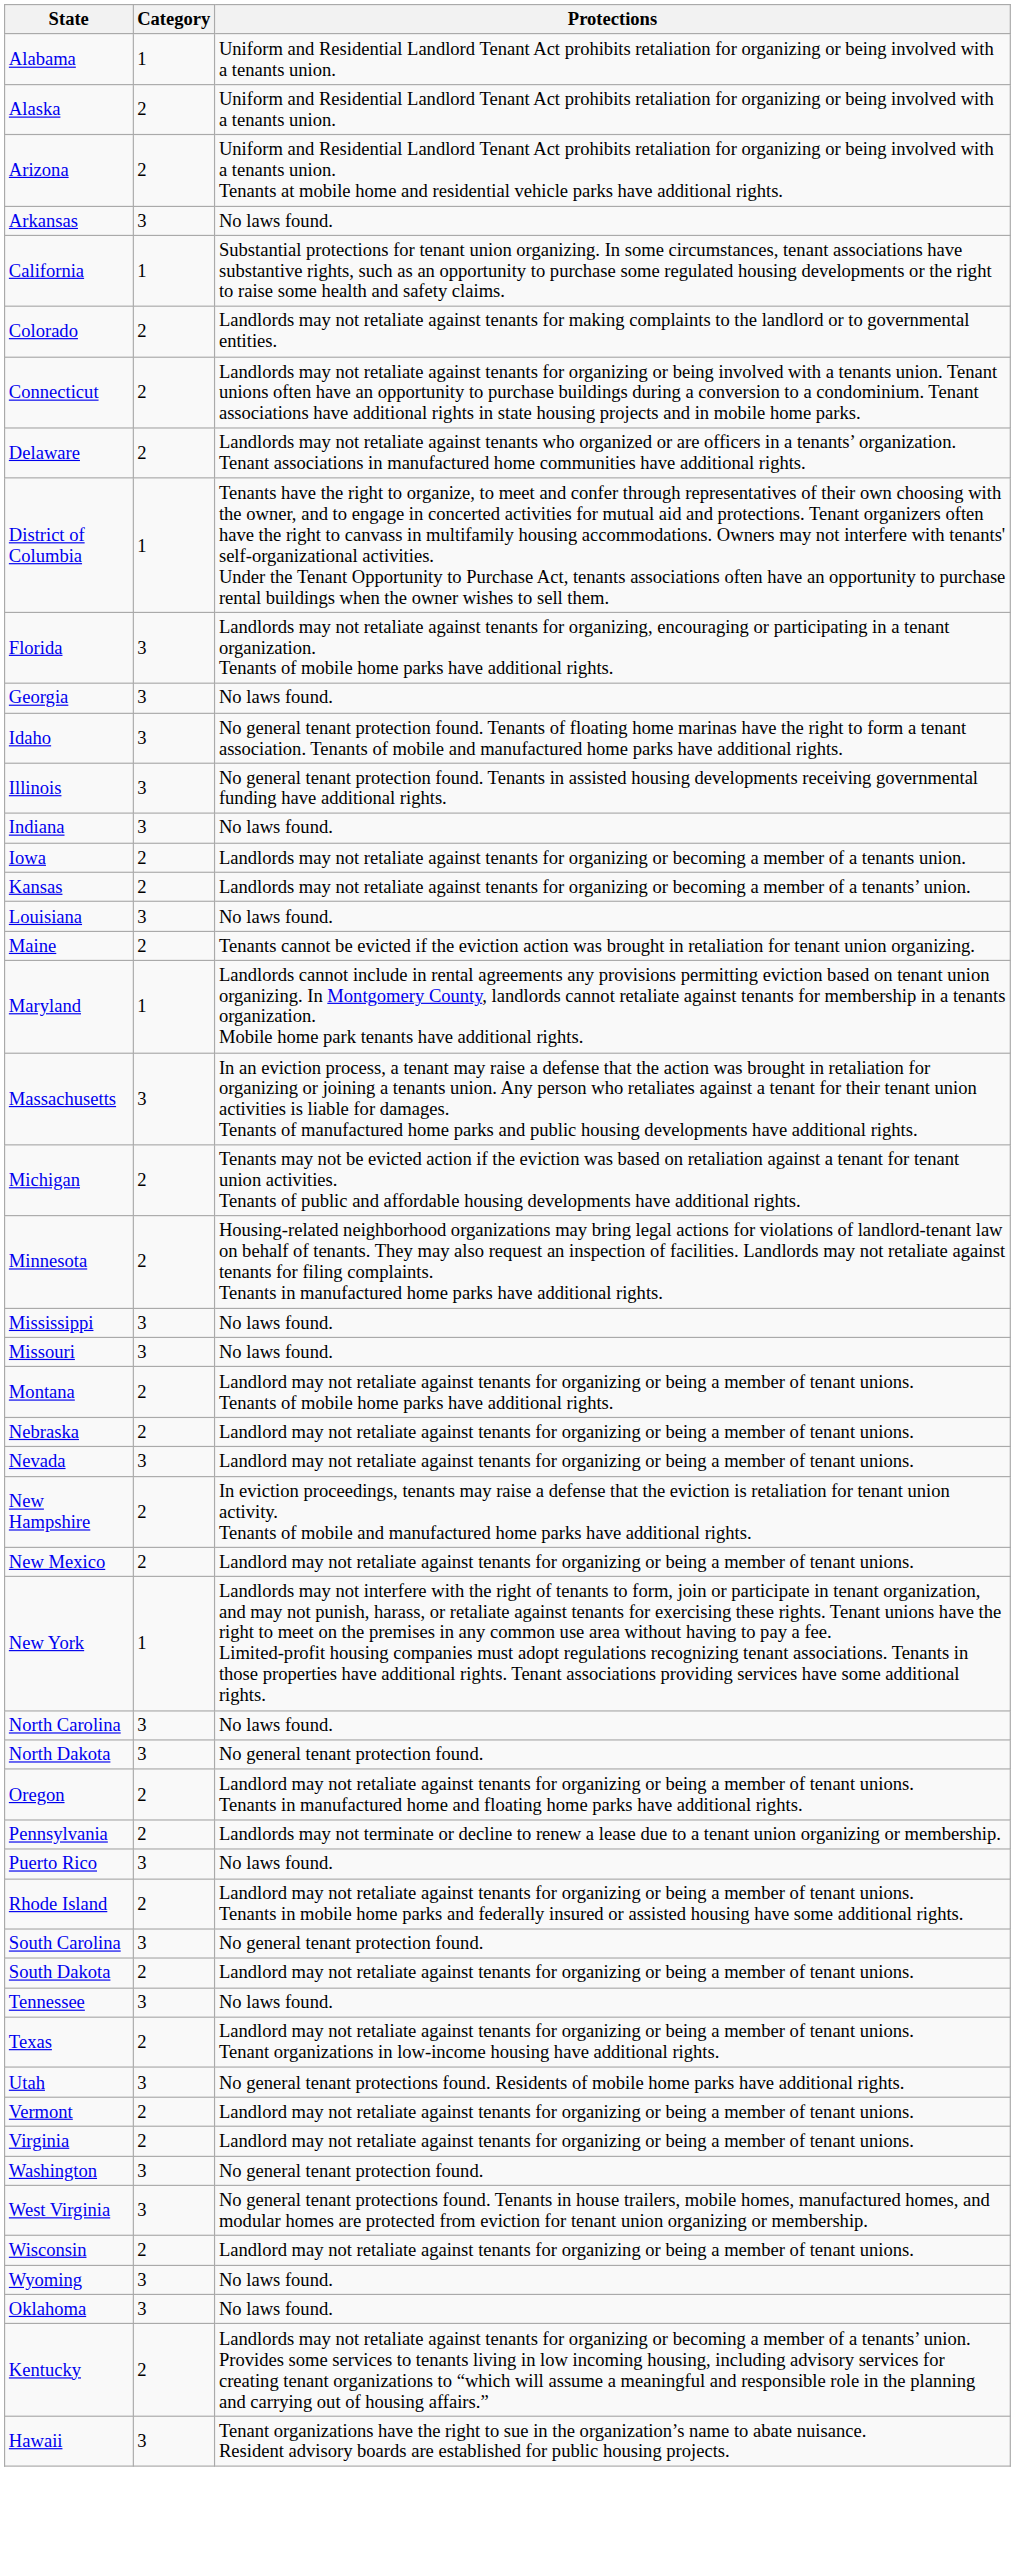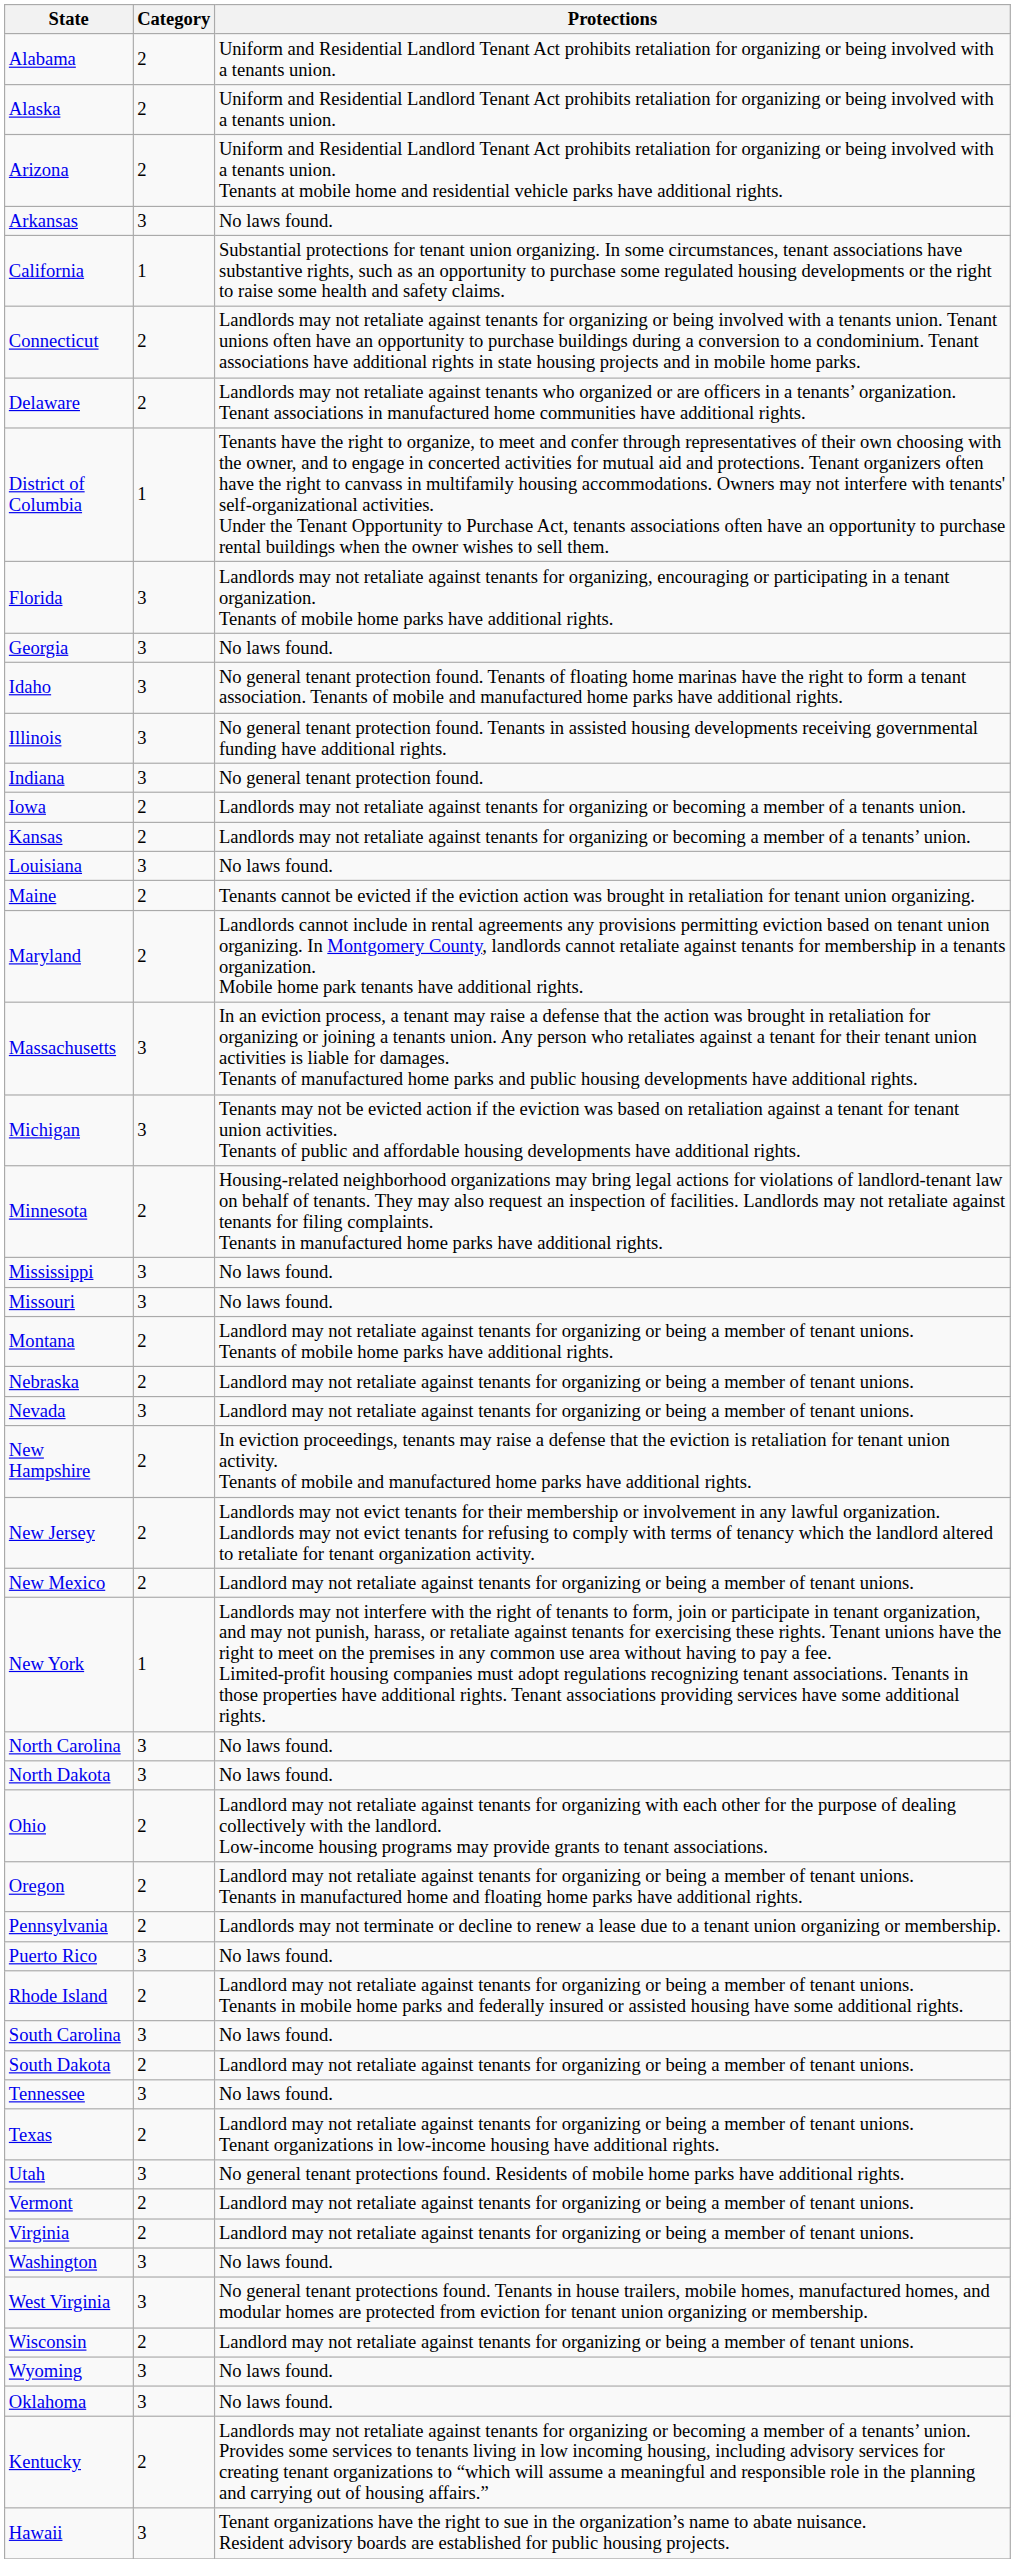(142, 59) 1 -> (142, 59) 2
- row: (43, 331)
(276, 828) No laws found. -> (351, 777) No general tenant protection found.
(142, 1006) 1 -> (142, 956) 2
(142, 1180) 2 -> (142, 1129) 3
+ row: (52, 1532)
(351, 1754) No general tenant protection found. -> (276, 1775) No laws found.
+ row: (27, 1825)
(351, 1943) No general tenant protection found. -> (276, 2035) No laws found.
(351, 2170) No general tenant protection found. -> (276, 2262) No laws found.
